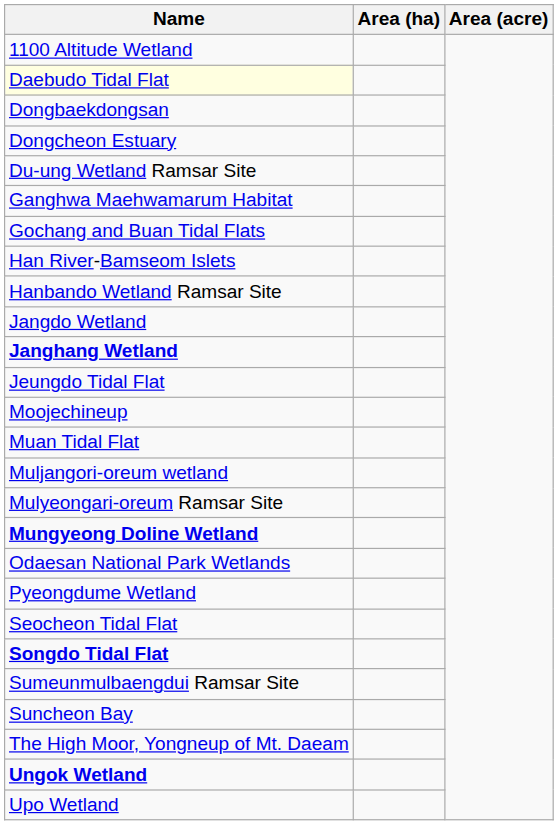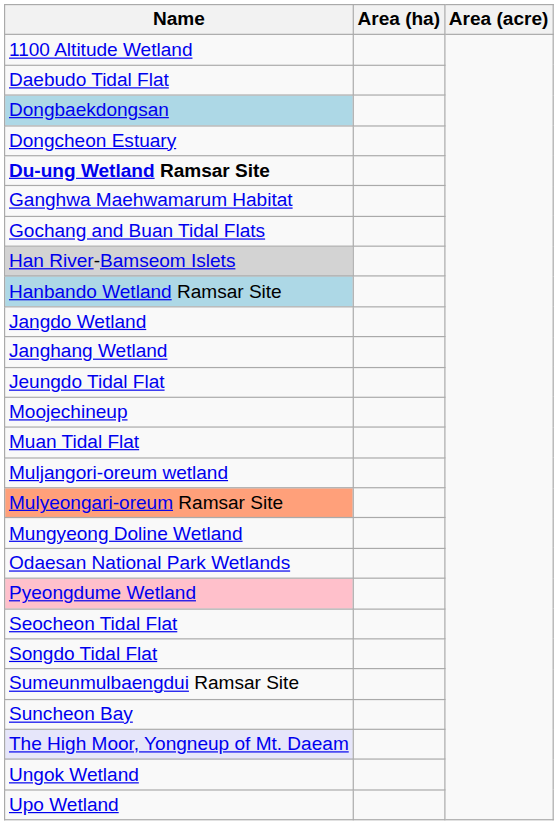(89, 79) lightyellow background -> (89, 79) no background
(89, 110) no background -> (89, 110) lightblue background
(133, 170) normal -> (139, 170) bold
(122, 261) no background -> (122, 261) lightgrey background
(145, 291) no background -> (145, 291) lightblue background
(93, 351) bold -> (88, 351) normal
(146, 502) no background -> (146, 502) lightsalmon background
(134, 532) bold -> (126, 532) normal
(102, 593) no background -> (102, 593) pink background
(89, 653) bold -> (83, 653) normal
(179, 744) no background -> (179, 744) lavender background
(78, 774) bold -> (74, 774) normal
